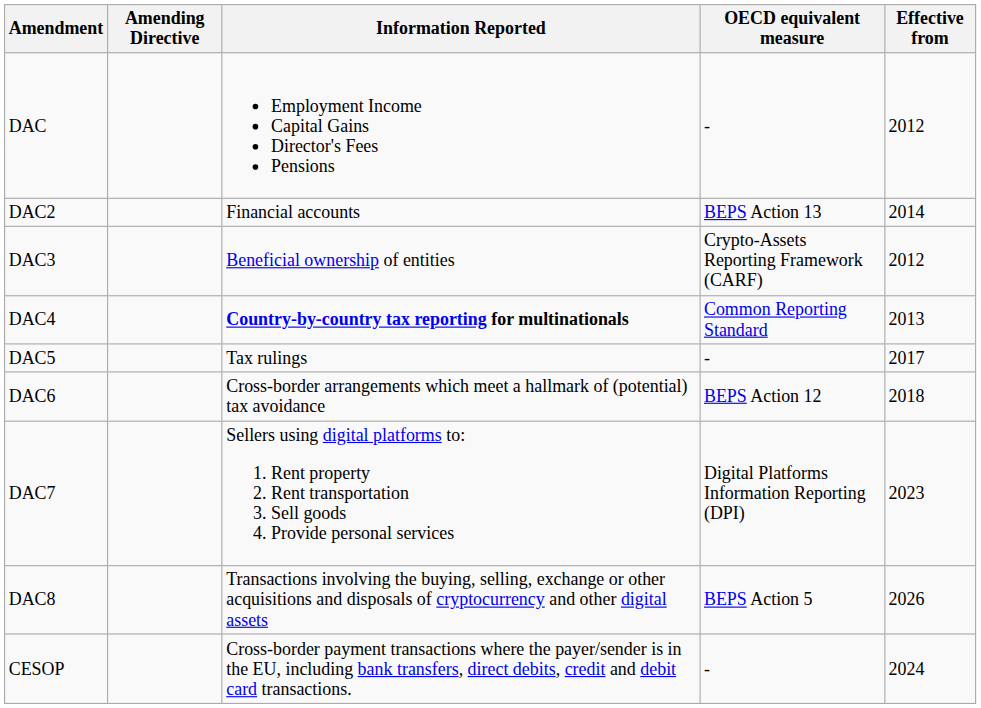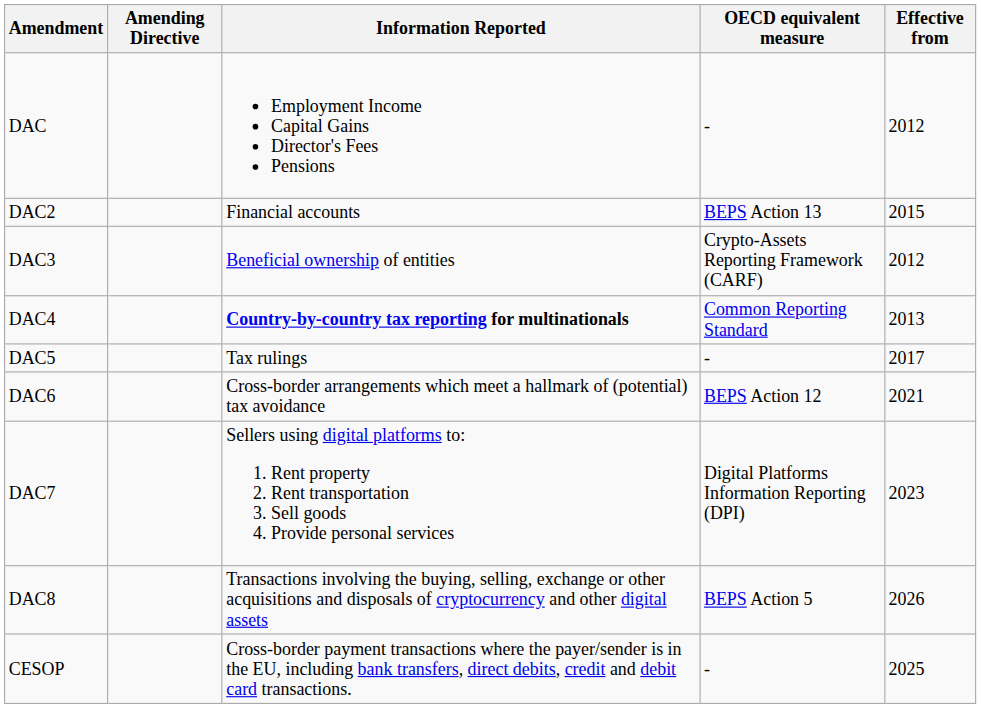(906, 212) 2014 -> (906, 212) 2015
(906, 396) 2018 -> (906, 396) 2021
(906, 668) 2024 -> (906, 668) 2025
